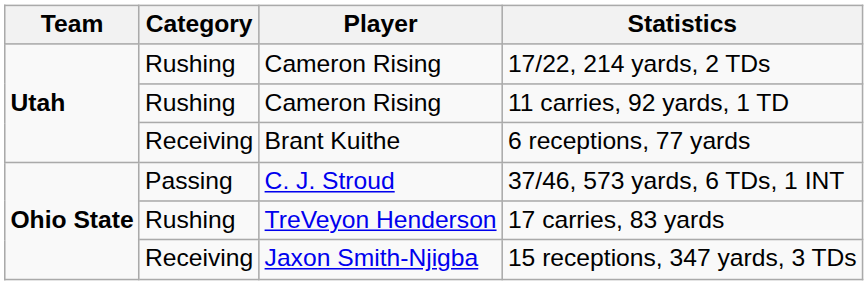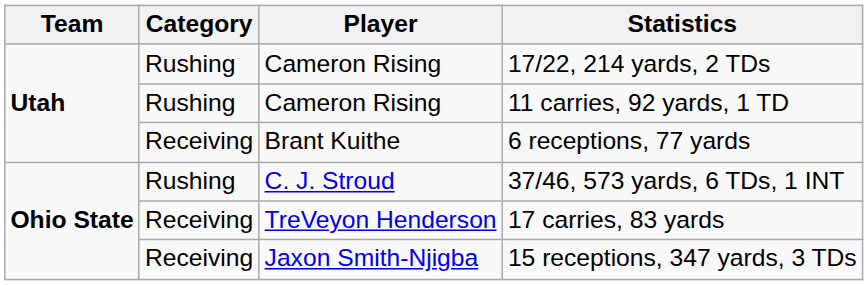(189, 180) Passing -> (190, 180) Rushing
(190, 220) Rushing -> (199, 220) Receiving
